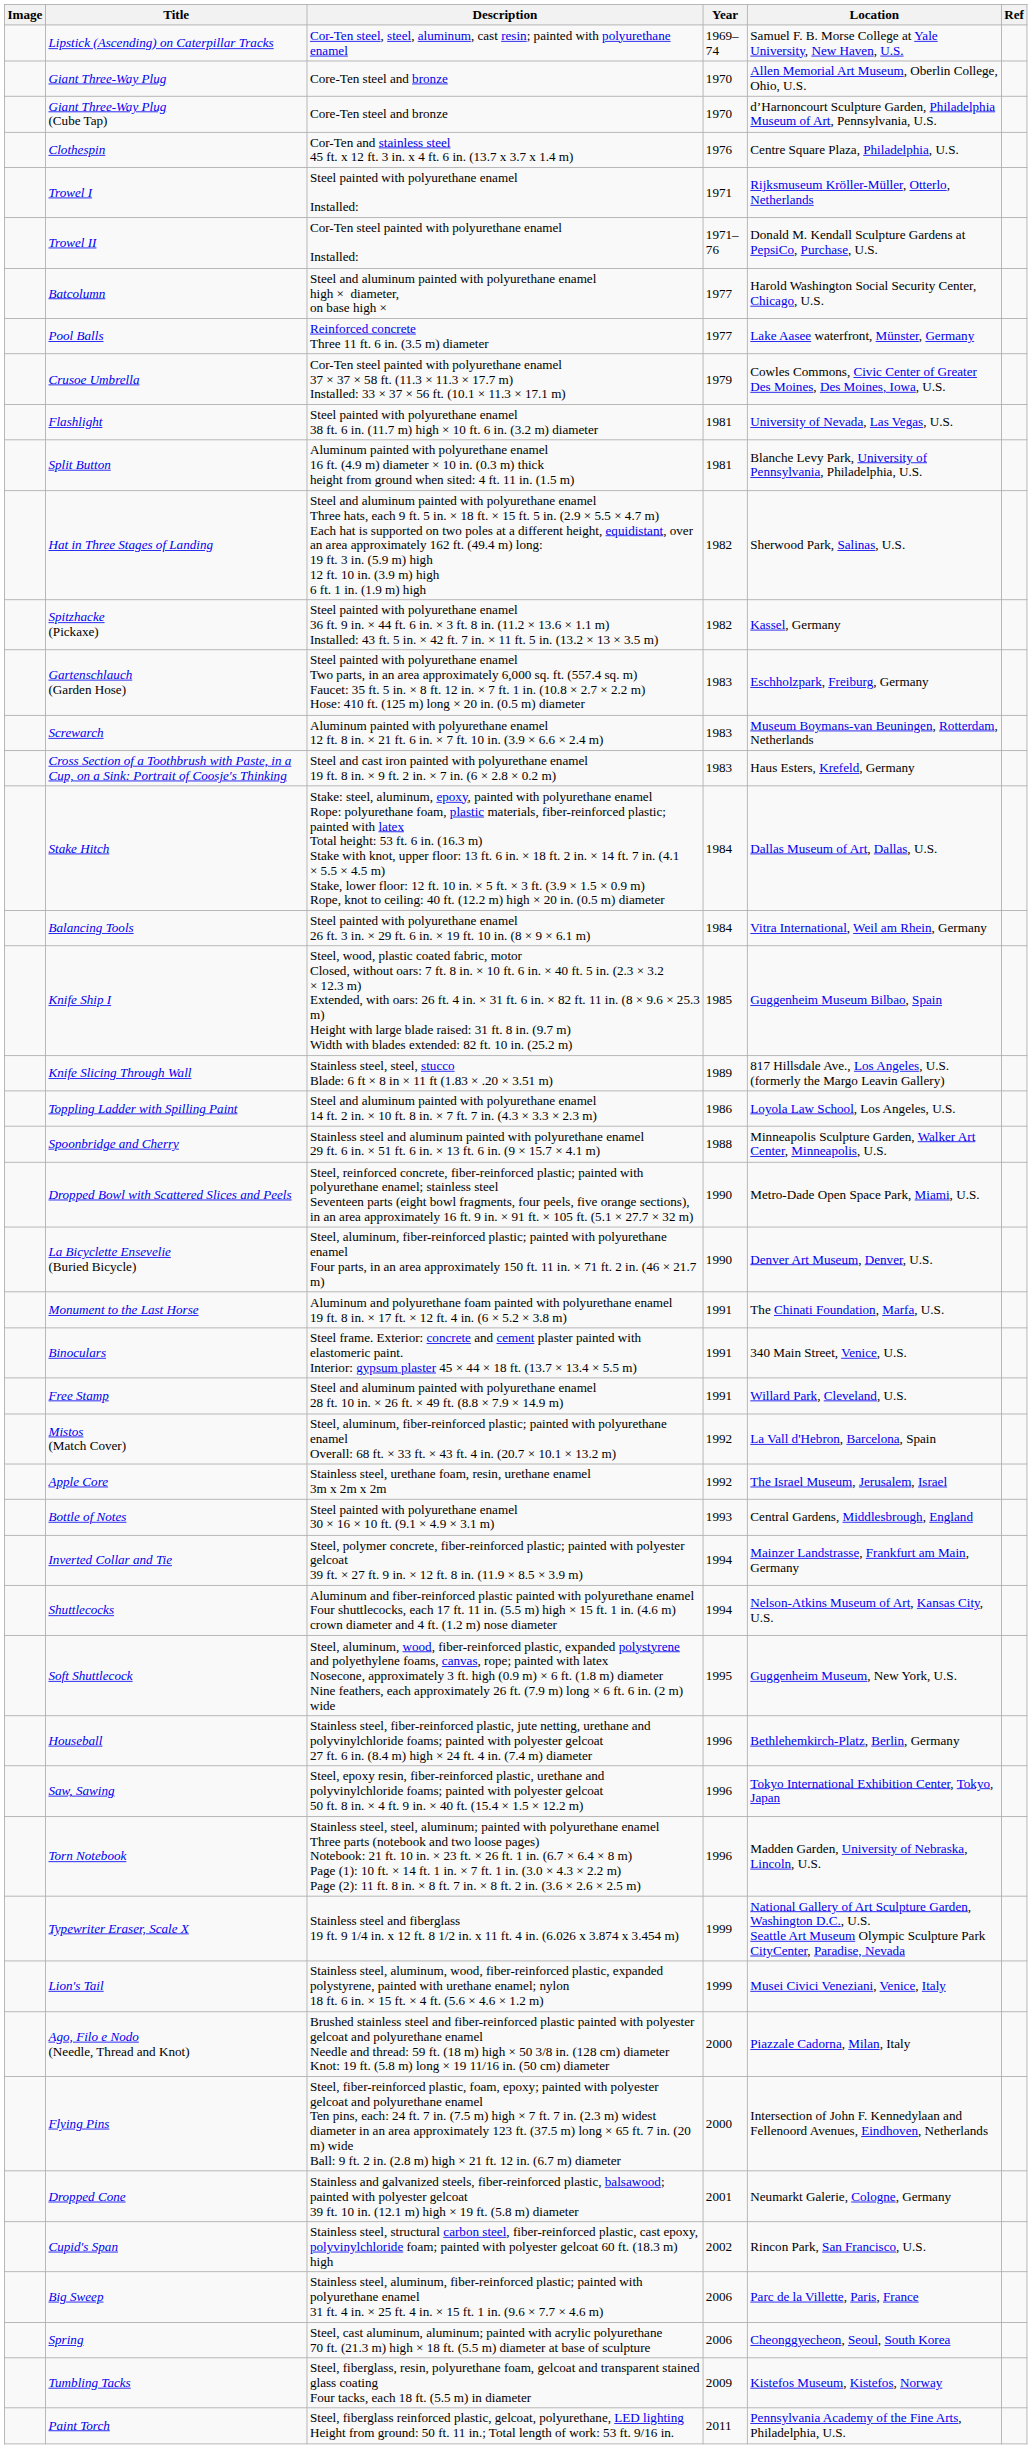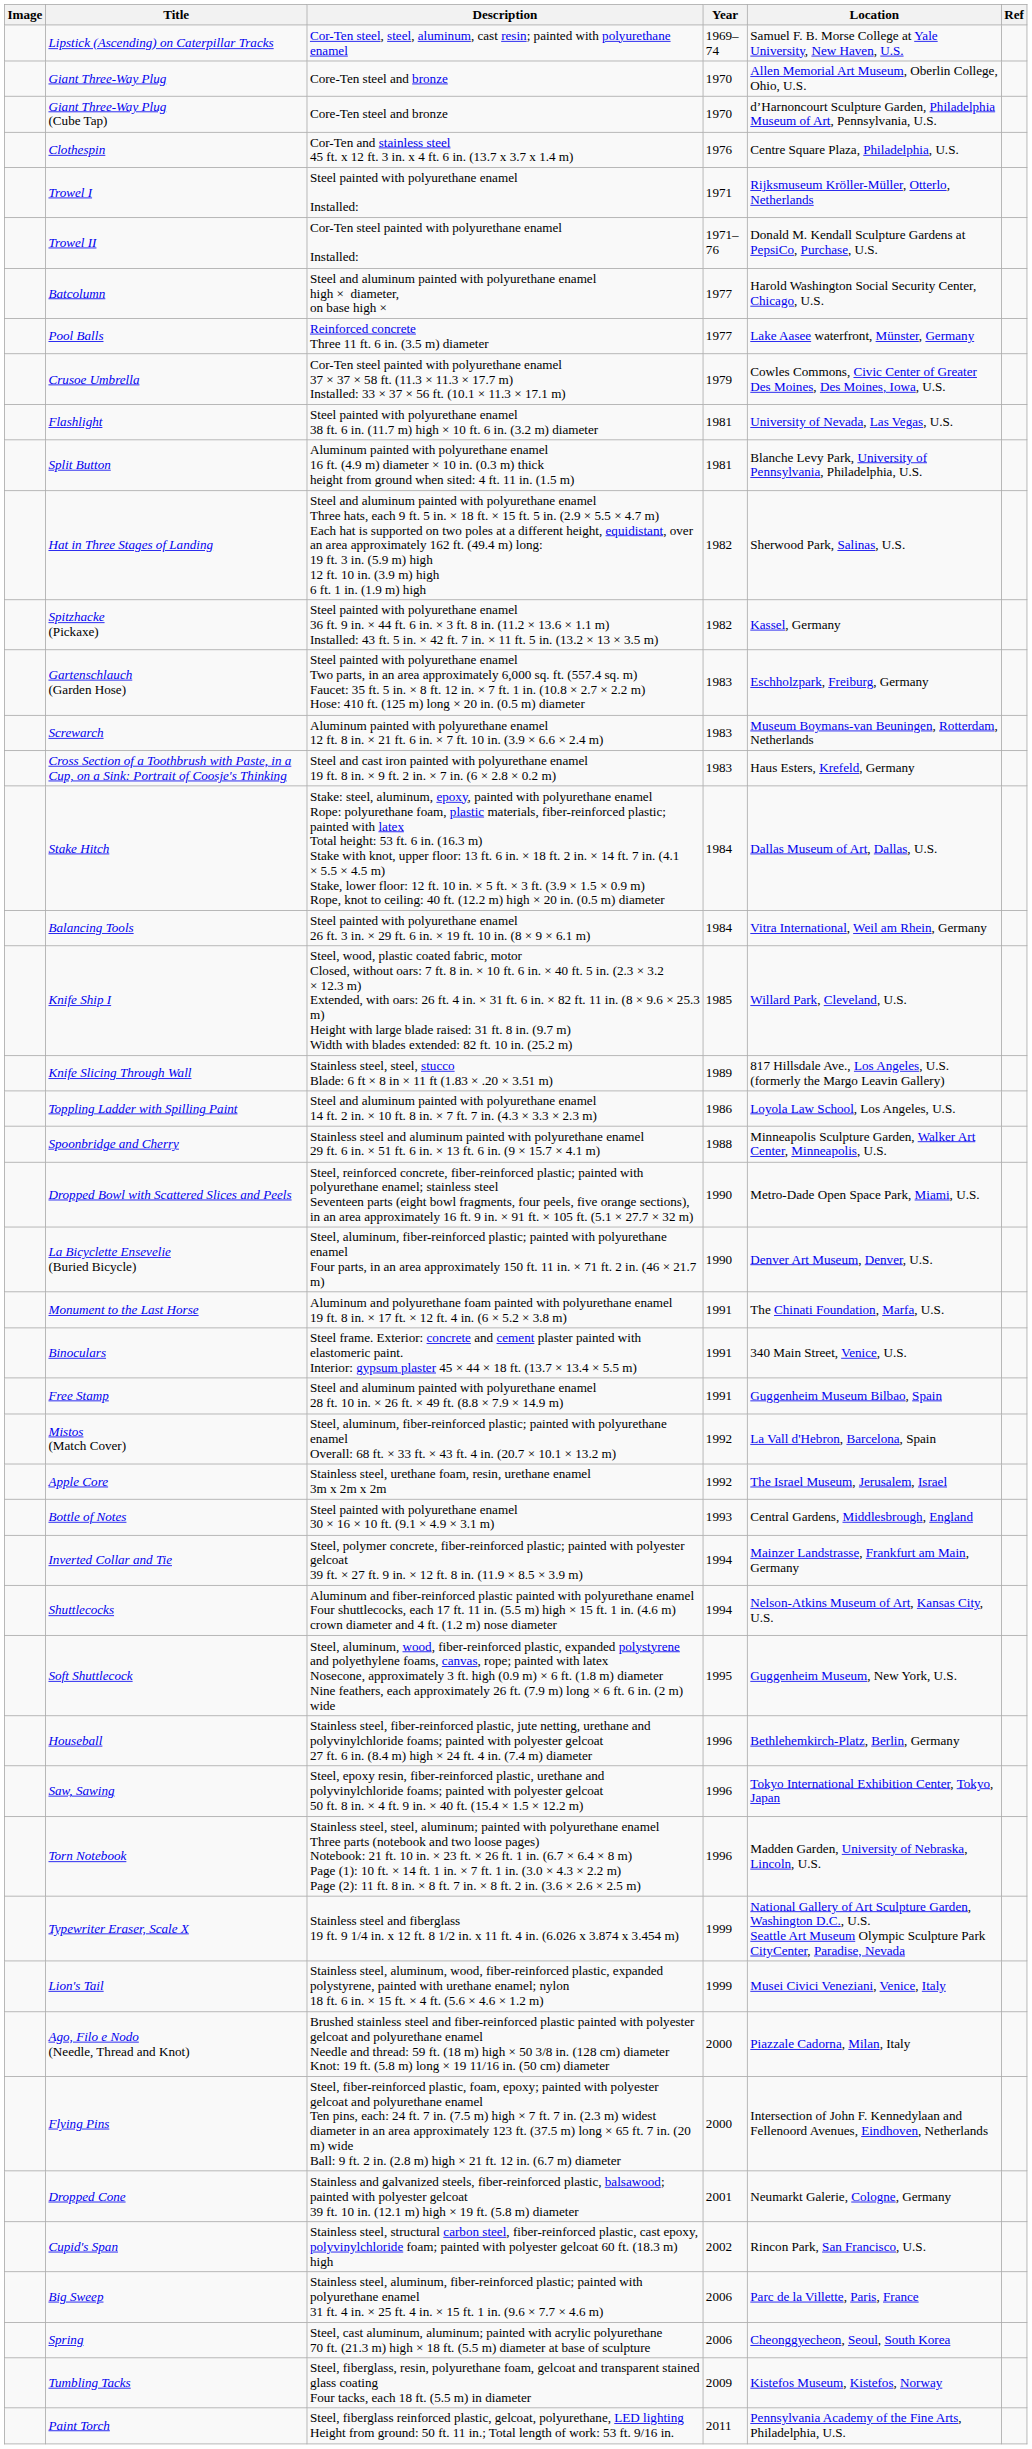(846, 1000) Guggenheim Museum Bilbao, Spain -> (829, 1000) Willard Park, Cleveland, U.S.
(829, 1395) Willard Park, Cleveland, U.S. -> (846, 1395) Guggenheim Museum Bilbao, Spain
